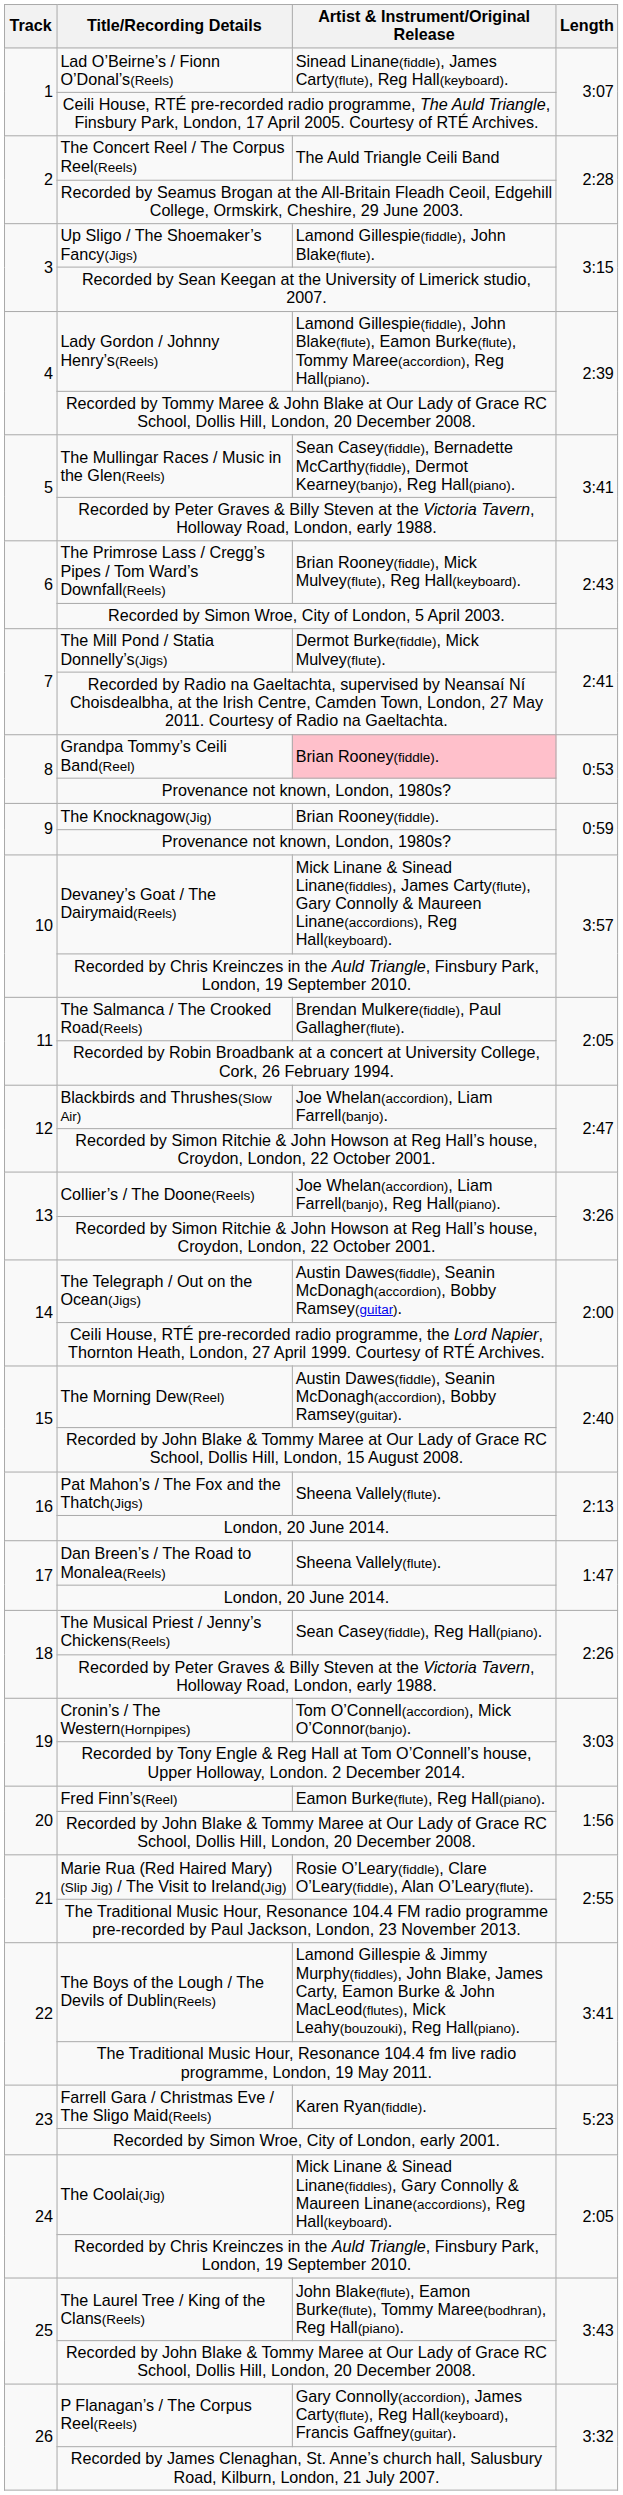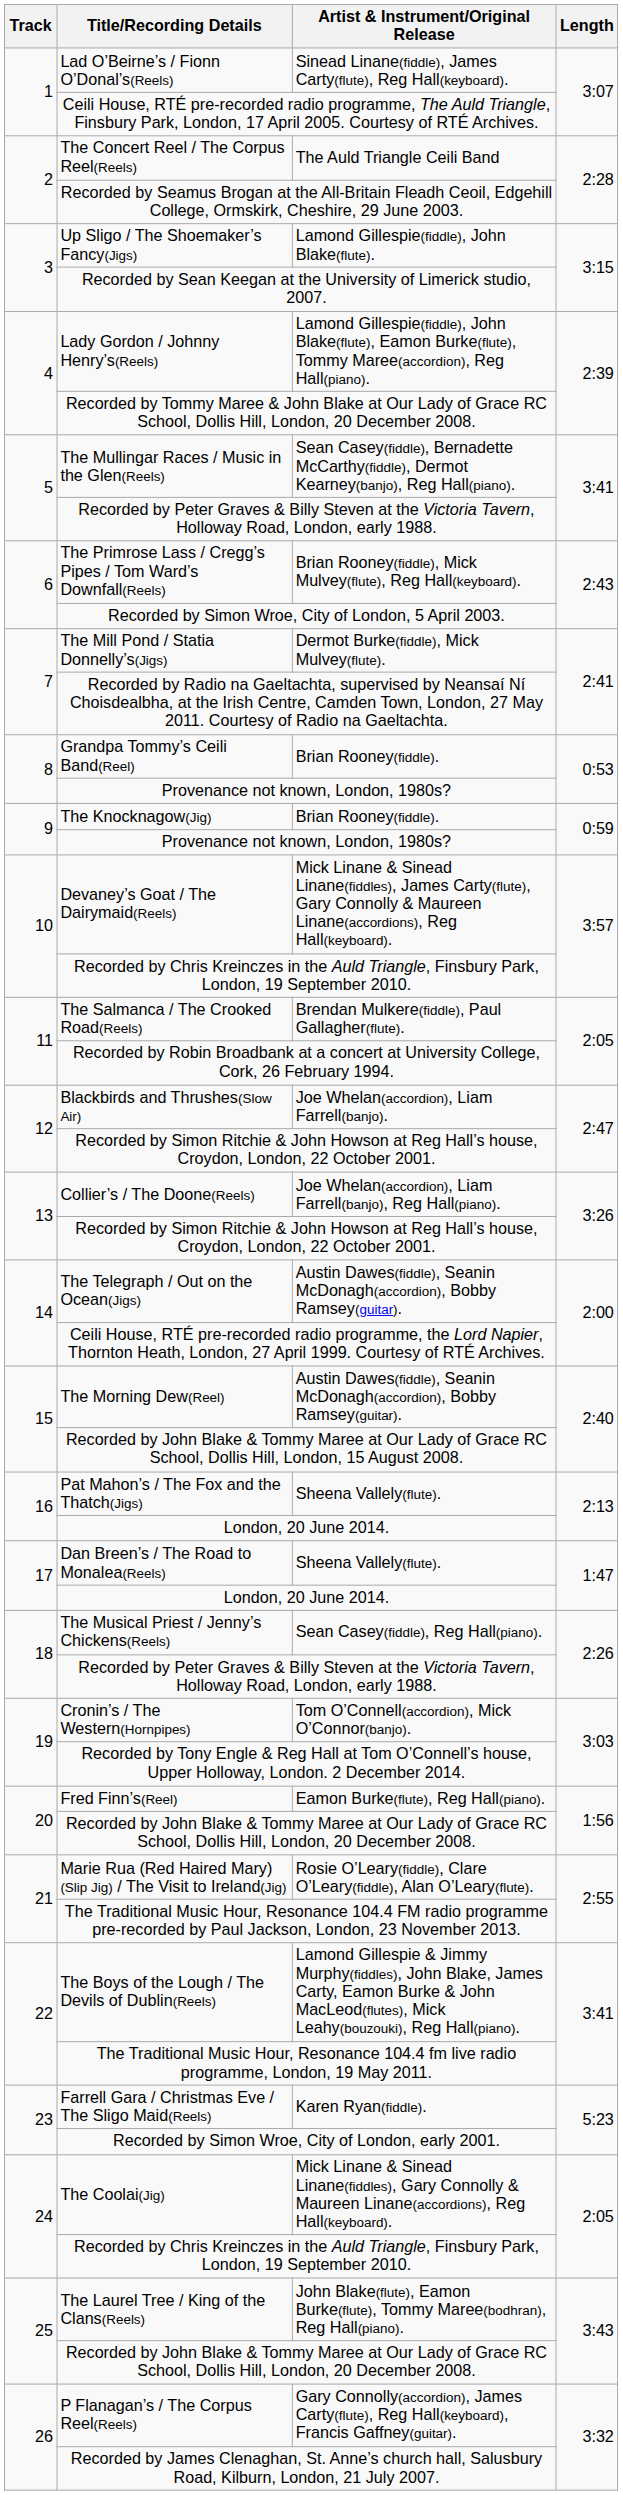(367, 756) pink background -> (367, 756) no background
